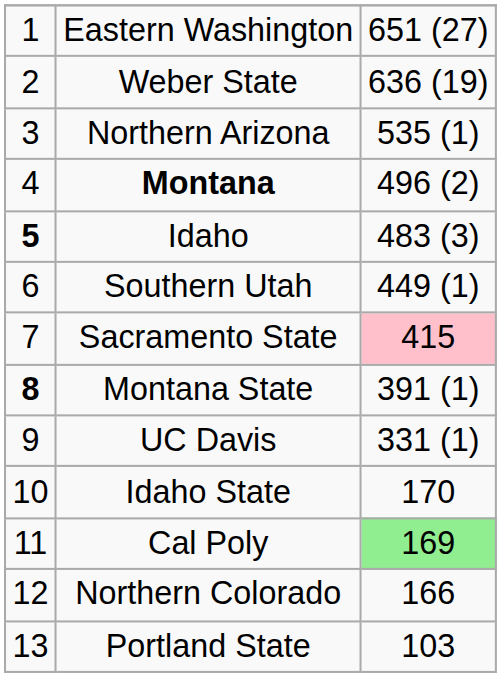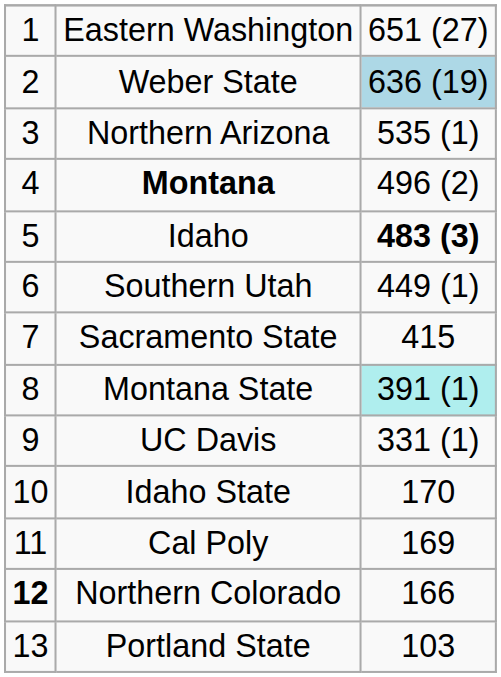(428, 81) no background -> (428, 81) lightblue background
(30, 235) bold -> (30, 235) normal
(428, 235) normal -> (428, 235) bold
(428, 337) pink background -> (428, 337) no background
(30, 389) bold -> (30, 389) normal
(428, 389) no background -> (428, 389) paleturquoise background
(428, 543) lightgreen background -> (428, 543) no background
(30, 594) normal -> (30, 594) bold
